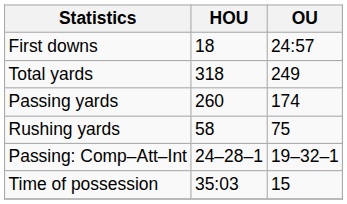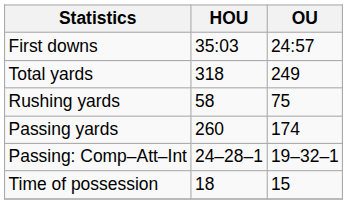(205, 46) 18 -> (217, 46) 35:03
rows swapped: (64, 129) <-> (63, 101)
(217, 184) 35:03 -> (205, 184) 18
